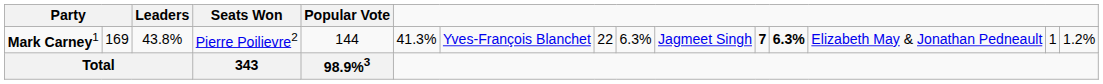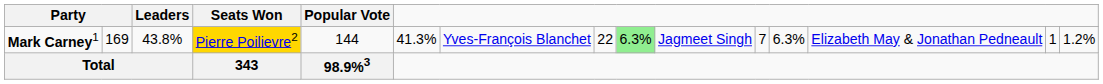(247, 39) no background -> (247, 39) gold background
(636, 39) no background -> (636, 39) lightgreen background
(762, 39) bold -> (762, 39) normal
(789, 39) bold -> (789, 39) normal
